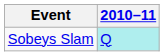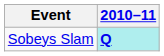(106, 39) normal -> (106, 39) bold
